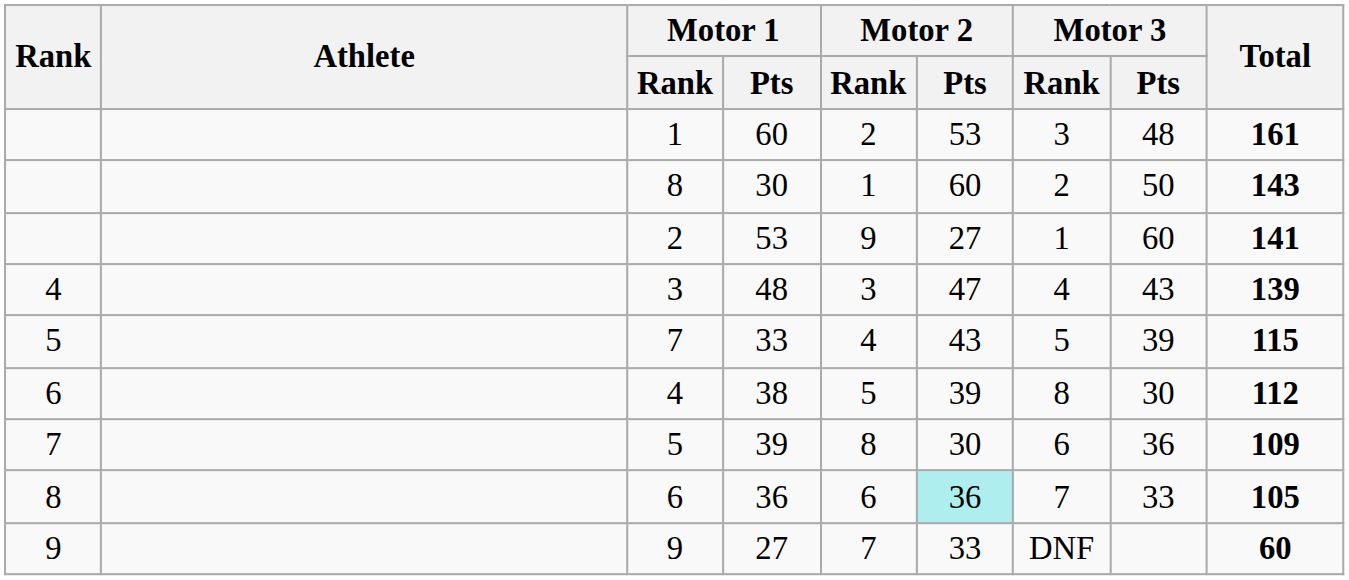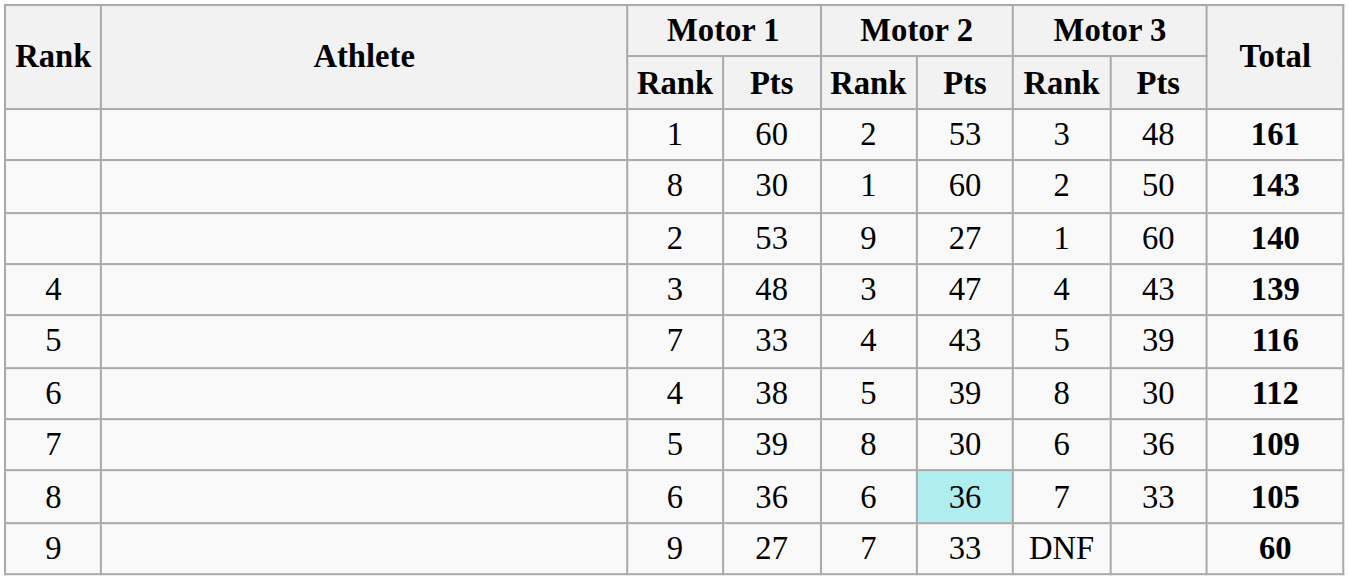(1275, 237) 141 -> (1275, 237) 140
(1275, 340) 115 -> (1275, 340) 116
